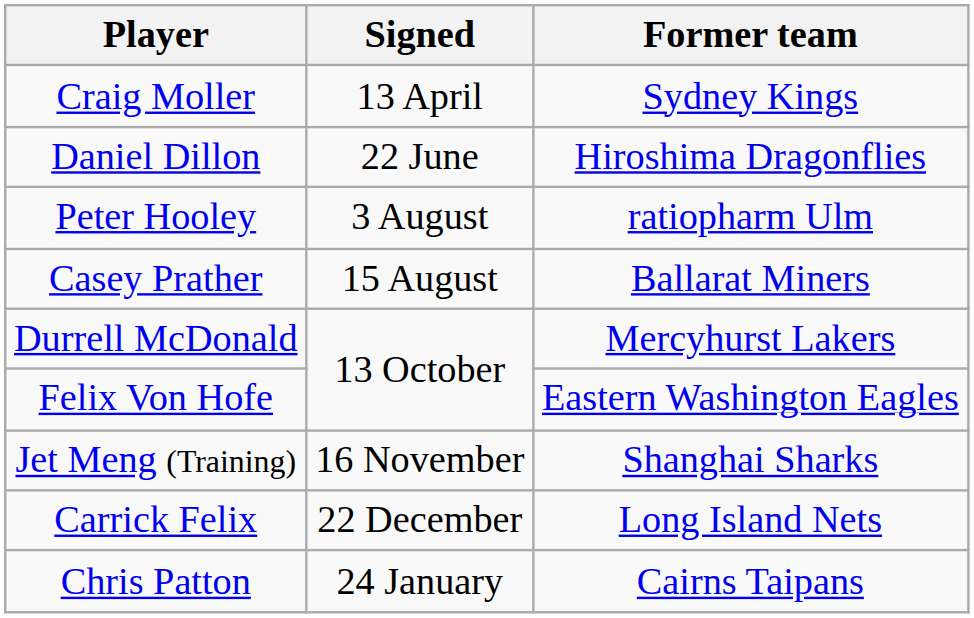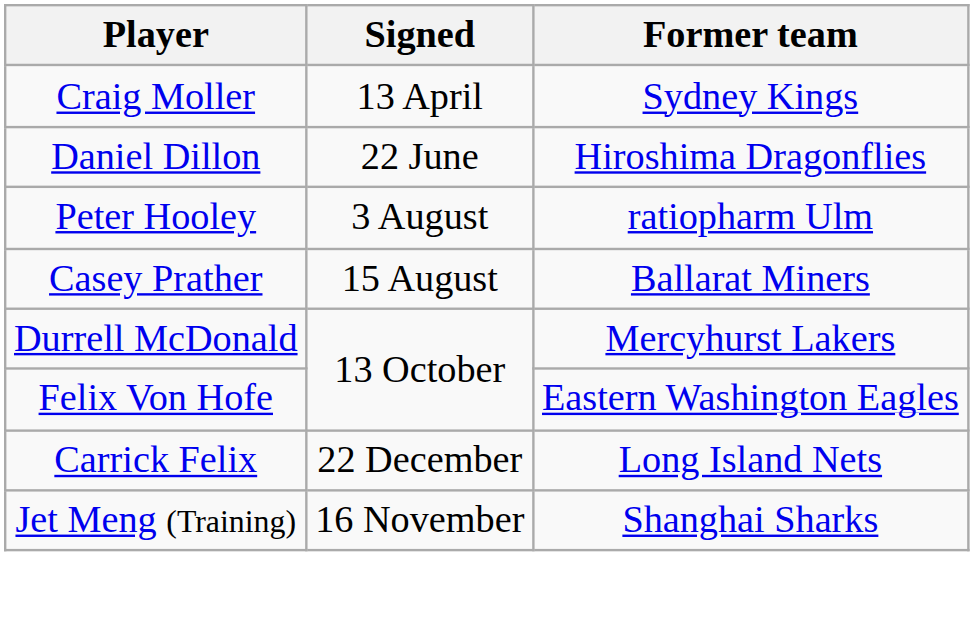rows swapped: (156, 459) <-> (156, 519)
- row: (156, 580)
